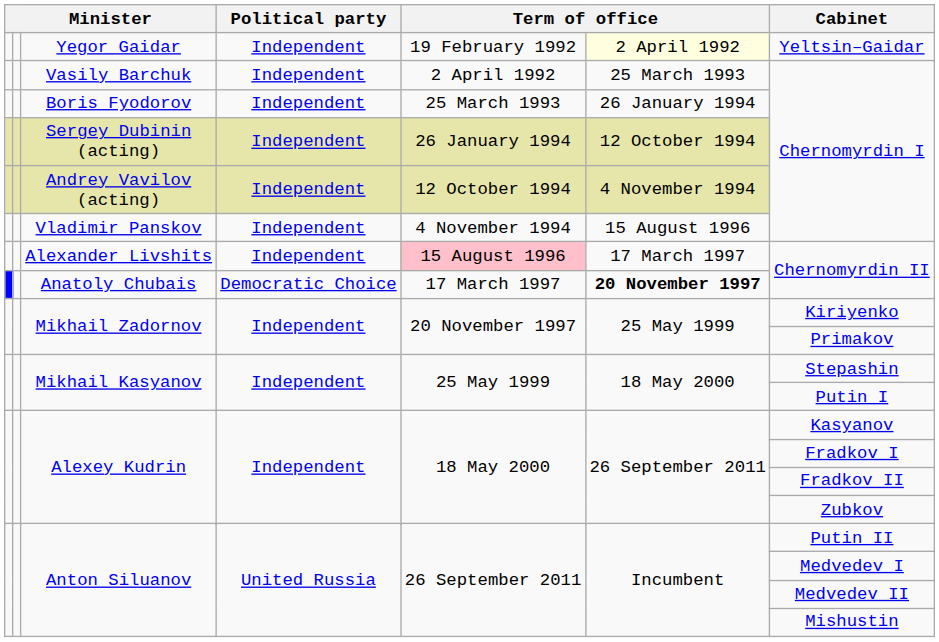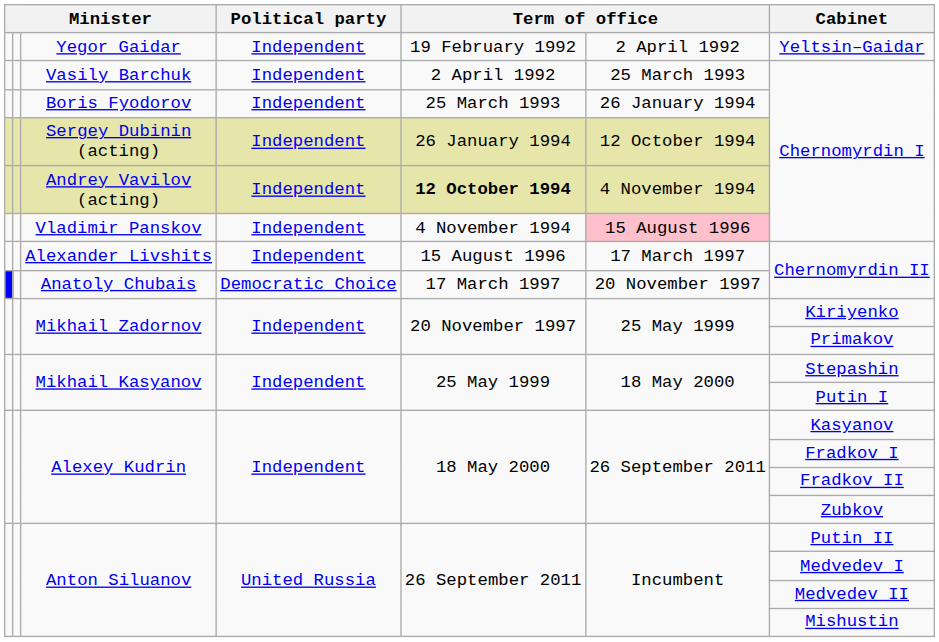(678, 47) lightyellow background -> (678, 47) no background
(493, 190) normal -> (493, 190) bold
(678, 228) no background -> (678, 228) pink background
(493, 256) pink background -> (493, 256) no background
(678, 284) bold -> (678, 284) normal
